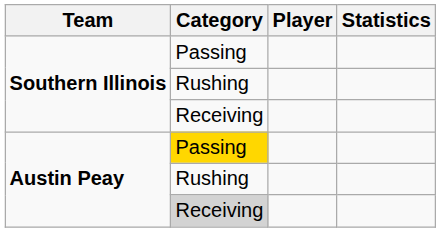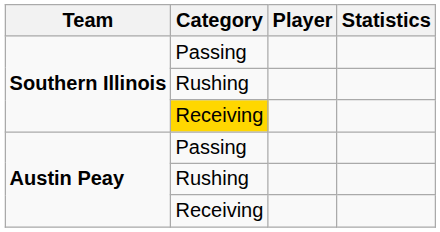(219, 115) no background -> (219, 115) gold background
(211, 147) gold background -> (211, 147) no background
(219, 210) lightgrey background -> (219, 210) no background
